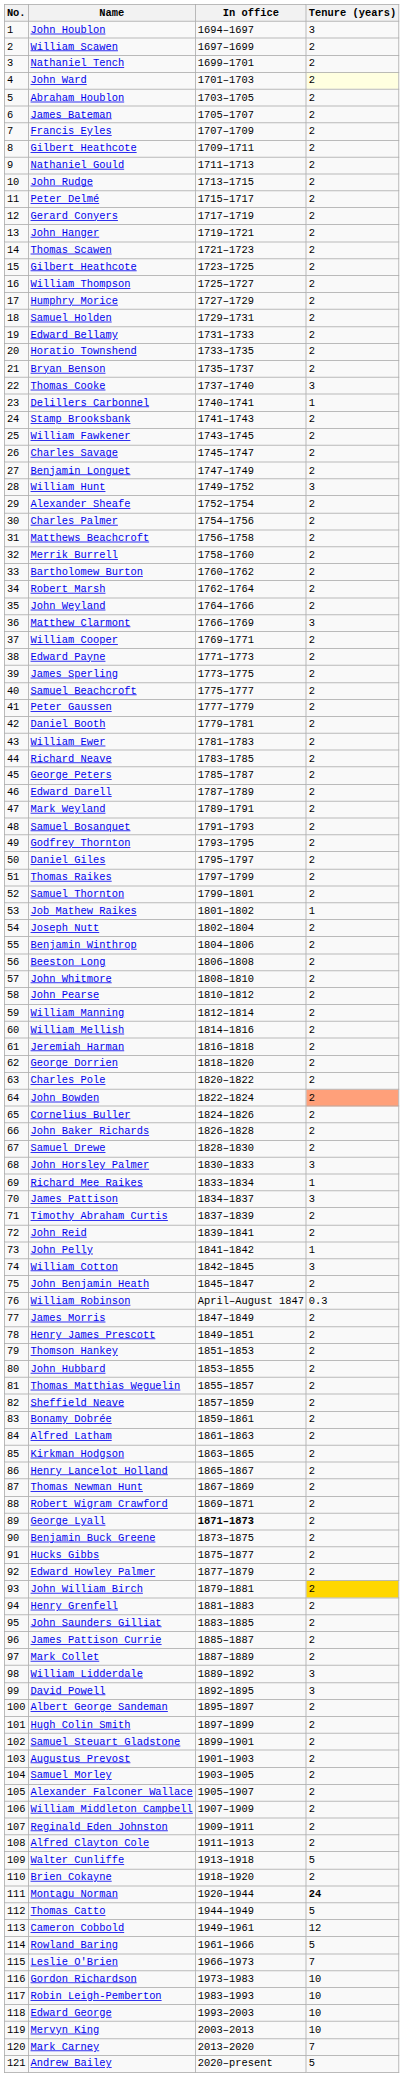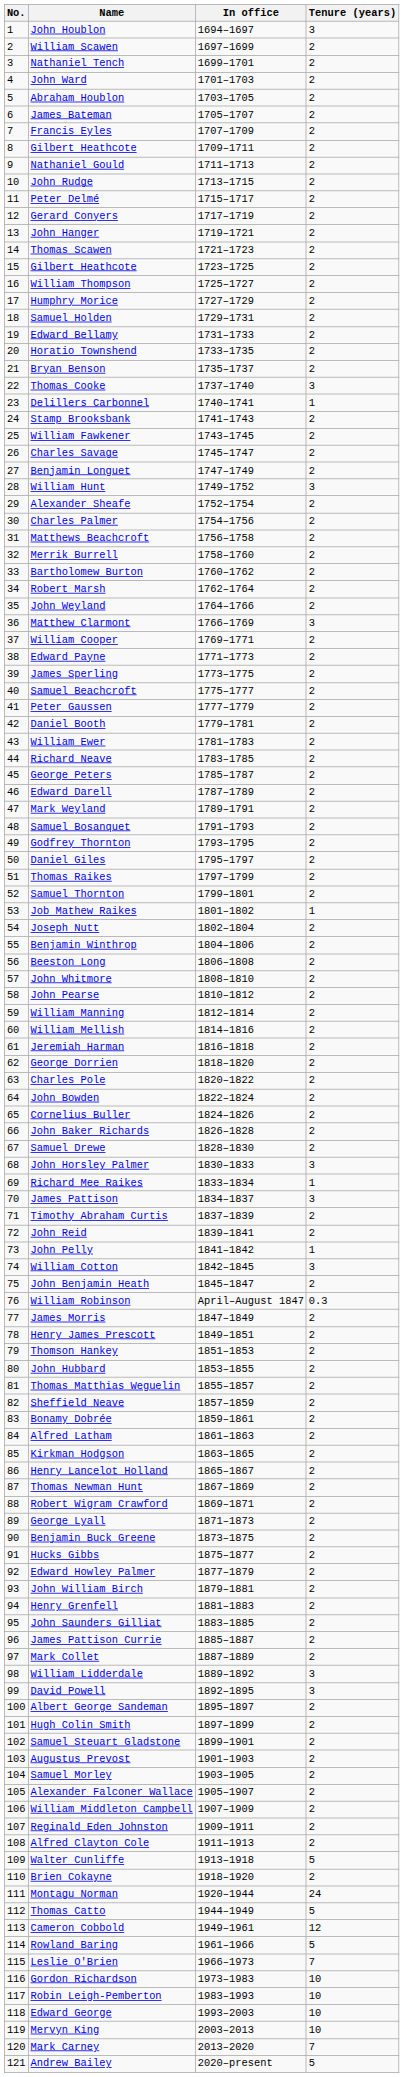(312, 81) lightyellow background -> (312, 81) no background
(312, 1098) lightsalmon background -> (312, 1098) no background
(226, 1521) bold -> (226, 1521) normal
(312, 1589) gold background -> (312, 1589) no background
(315, 1894) bold -> (315, 1894) normal
